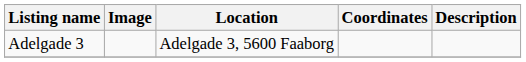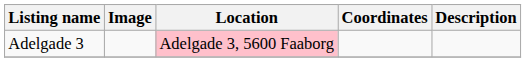(247, 43) no background -> (247, 43) pink background
